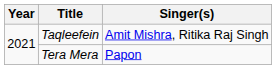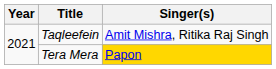(123, 54) no background -> (123, 54) gold background
